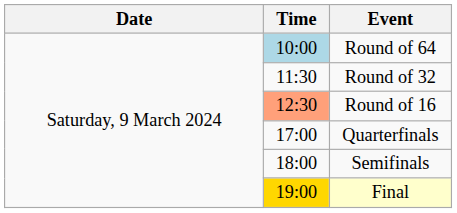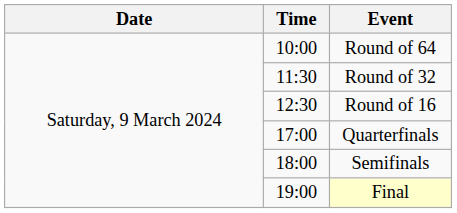(296, 47) lightblue background -> (296, 47) no background
(296, 105) lightsalmon background -> (296, 105) no background
(296, 192) gold background -> (296, 192) no background
